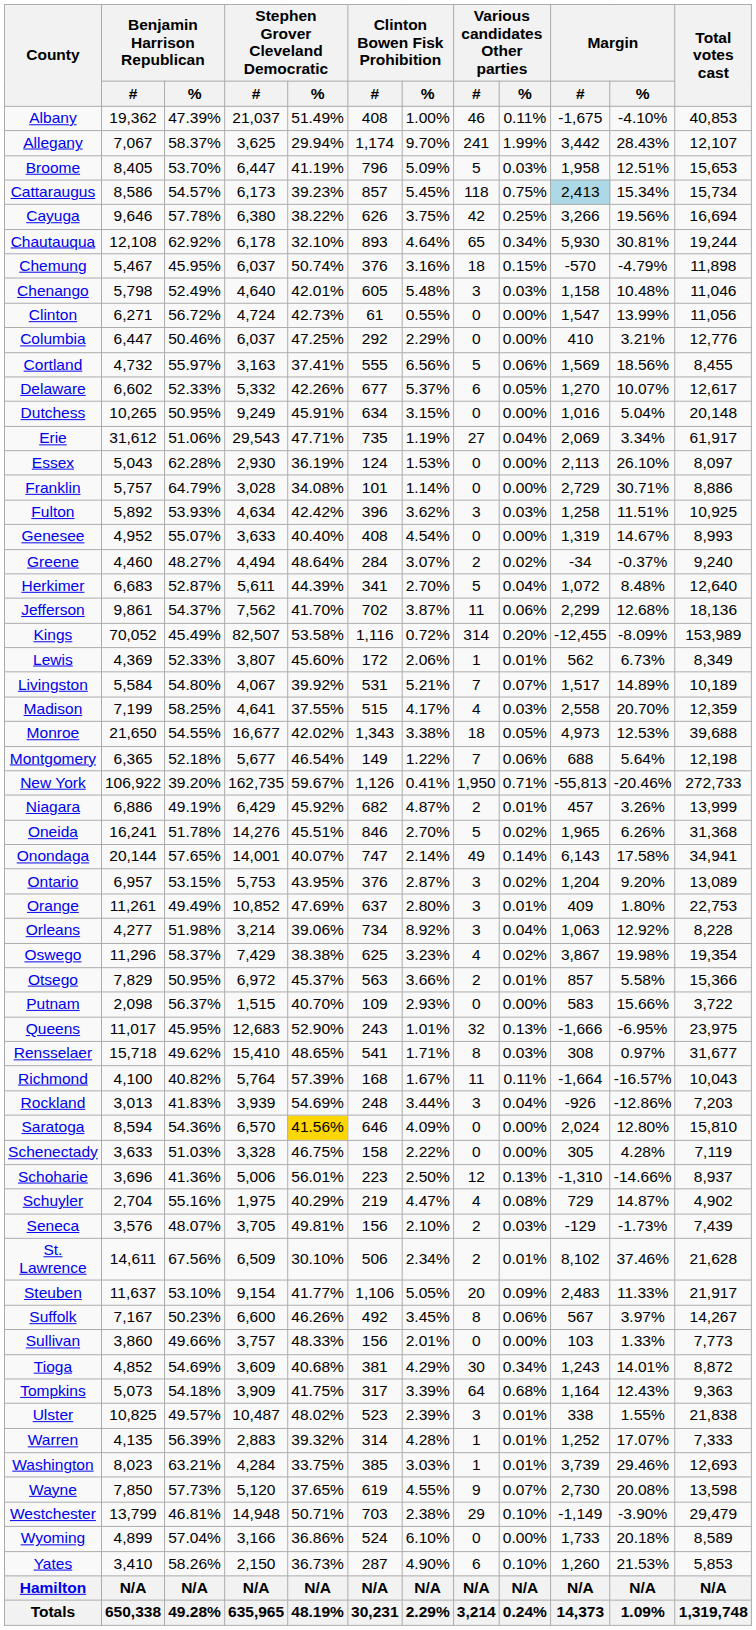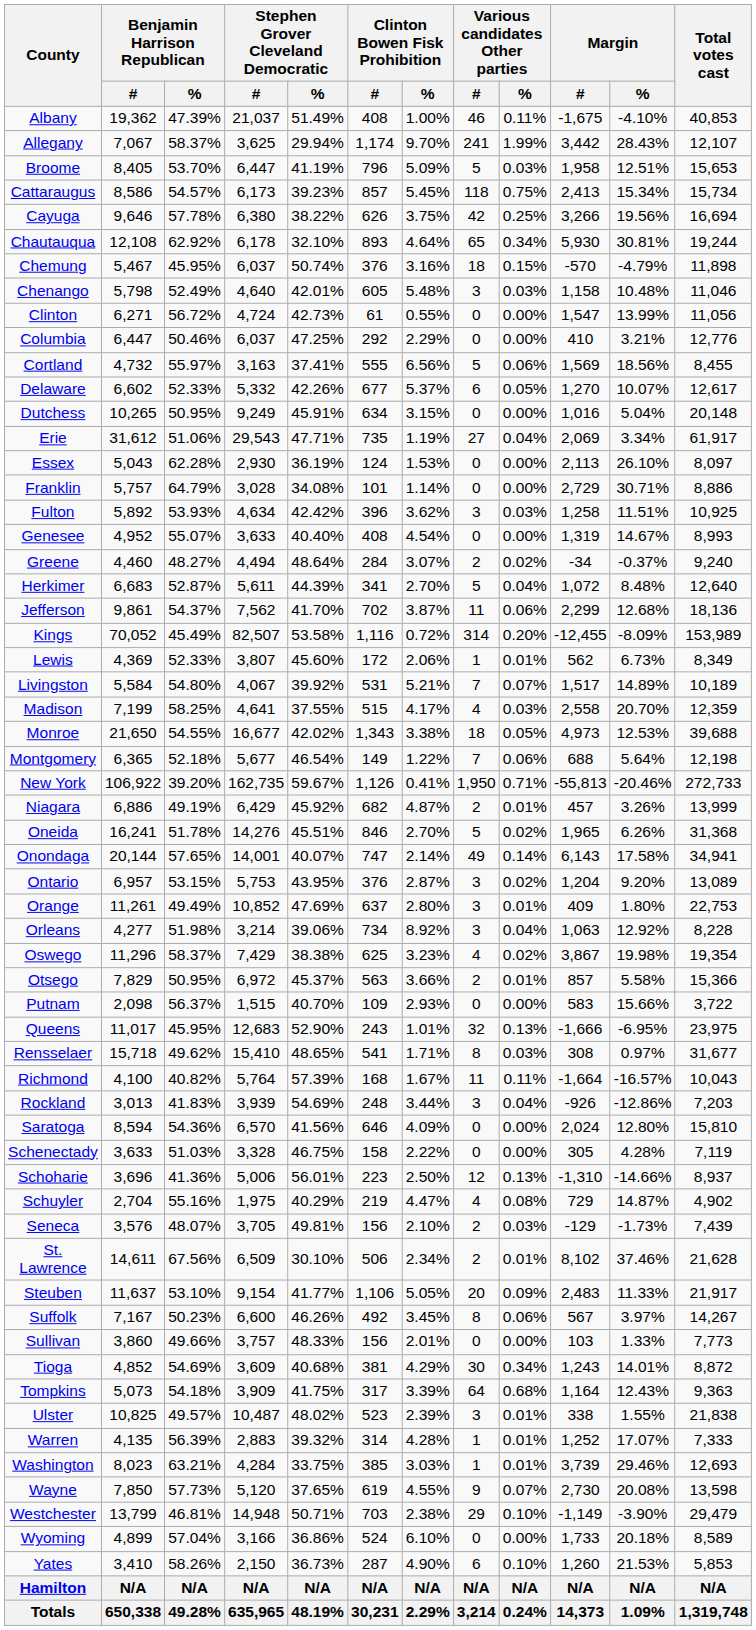(580, 192) lightblue background -> (580, 192) no background
(318, 1127) gold background -> (318, 1127) no background
